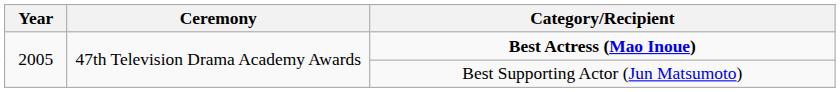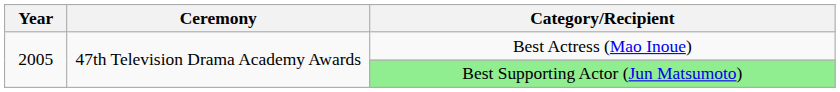(602, 45) bold -> (602, 45) normal
(602, 73) no background -> (602, 73) lightgreen background
